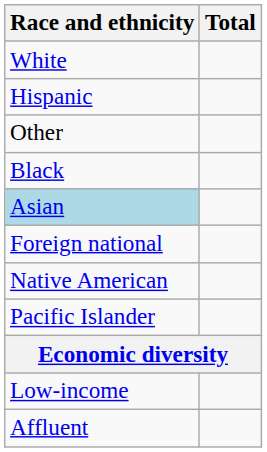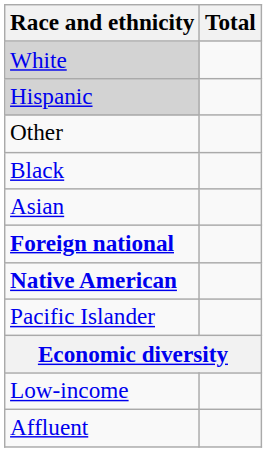(38, 59) no background -> (38, 59) lightgrey background
(51, 96) no background -> (51, 96) lightgrey background
(37, 206) lightblue background -> (37, 206) no background
(86, 243) normal -> (92, 243) bold
(89, 280) normal -> (94, 280) bold
